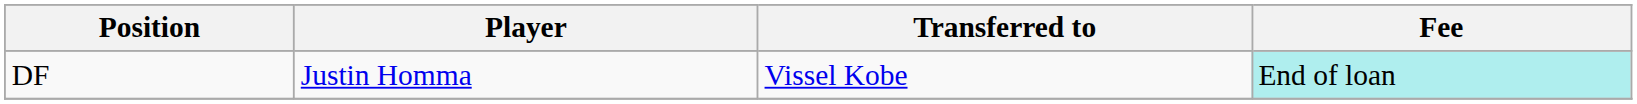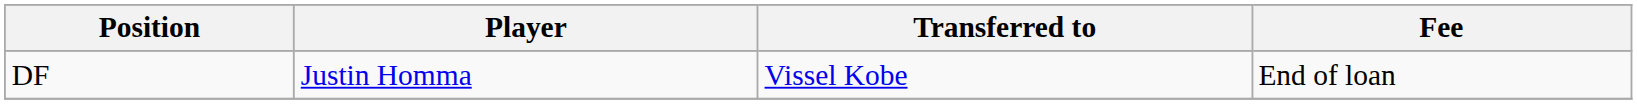(1327, 74) paleturquoise background -> (1327, 74) no background
